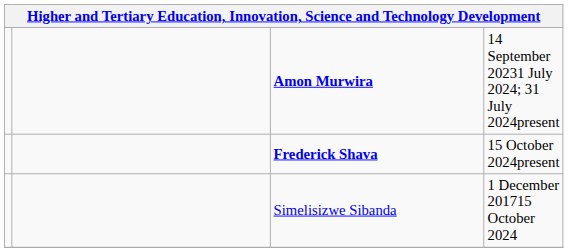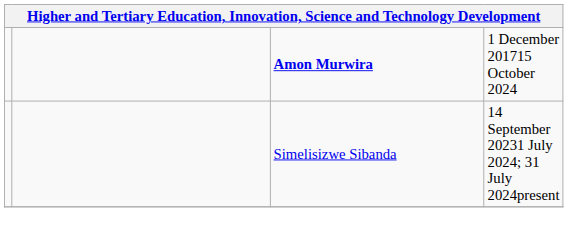(524, 80) 14 September 20231 July 2024; 31 July 2024present -> (523, 64) 1 December 201715 October 2024
- row: (326, 153)
(523, 210) 1 December 201715 October 2024 -> (524, 153) 14 September 20231 July 2024; 31 July 2024present
